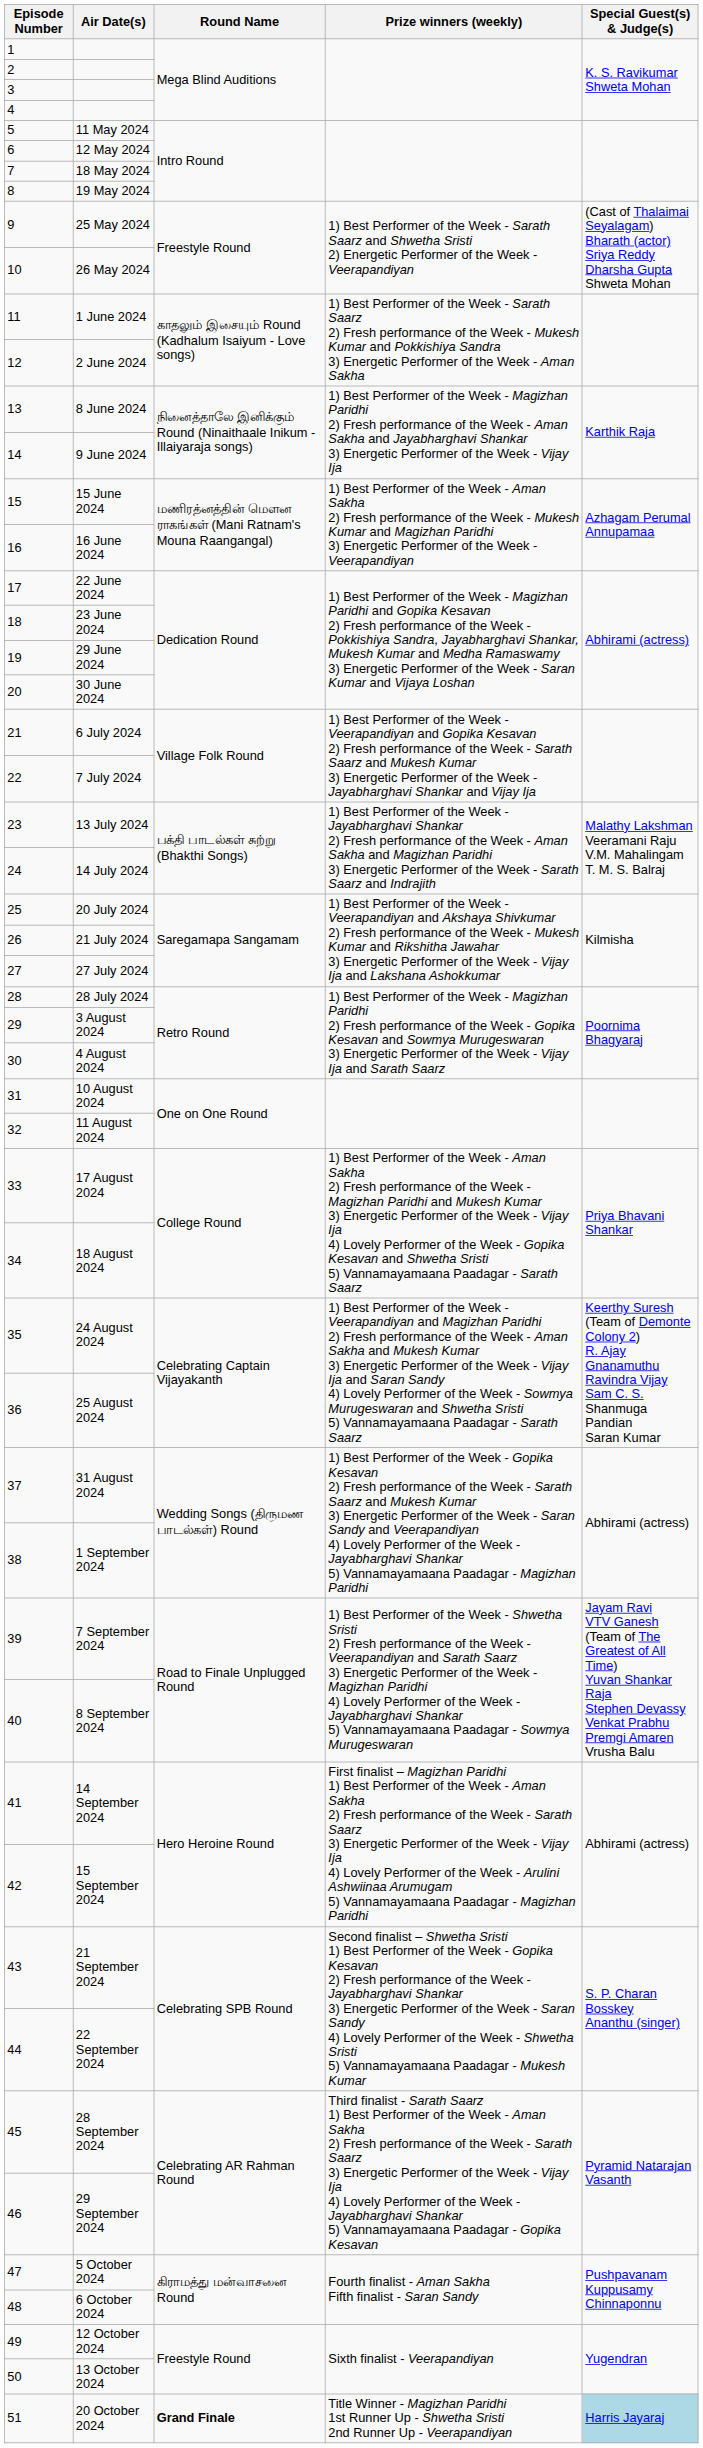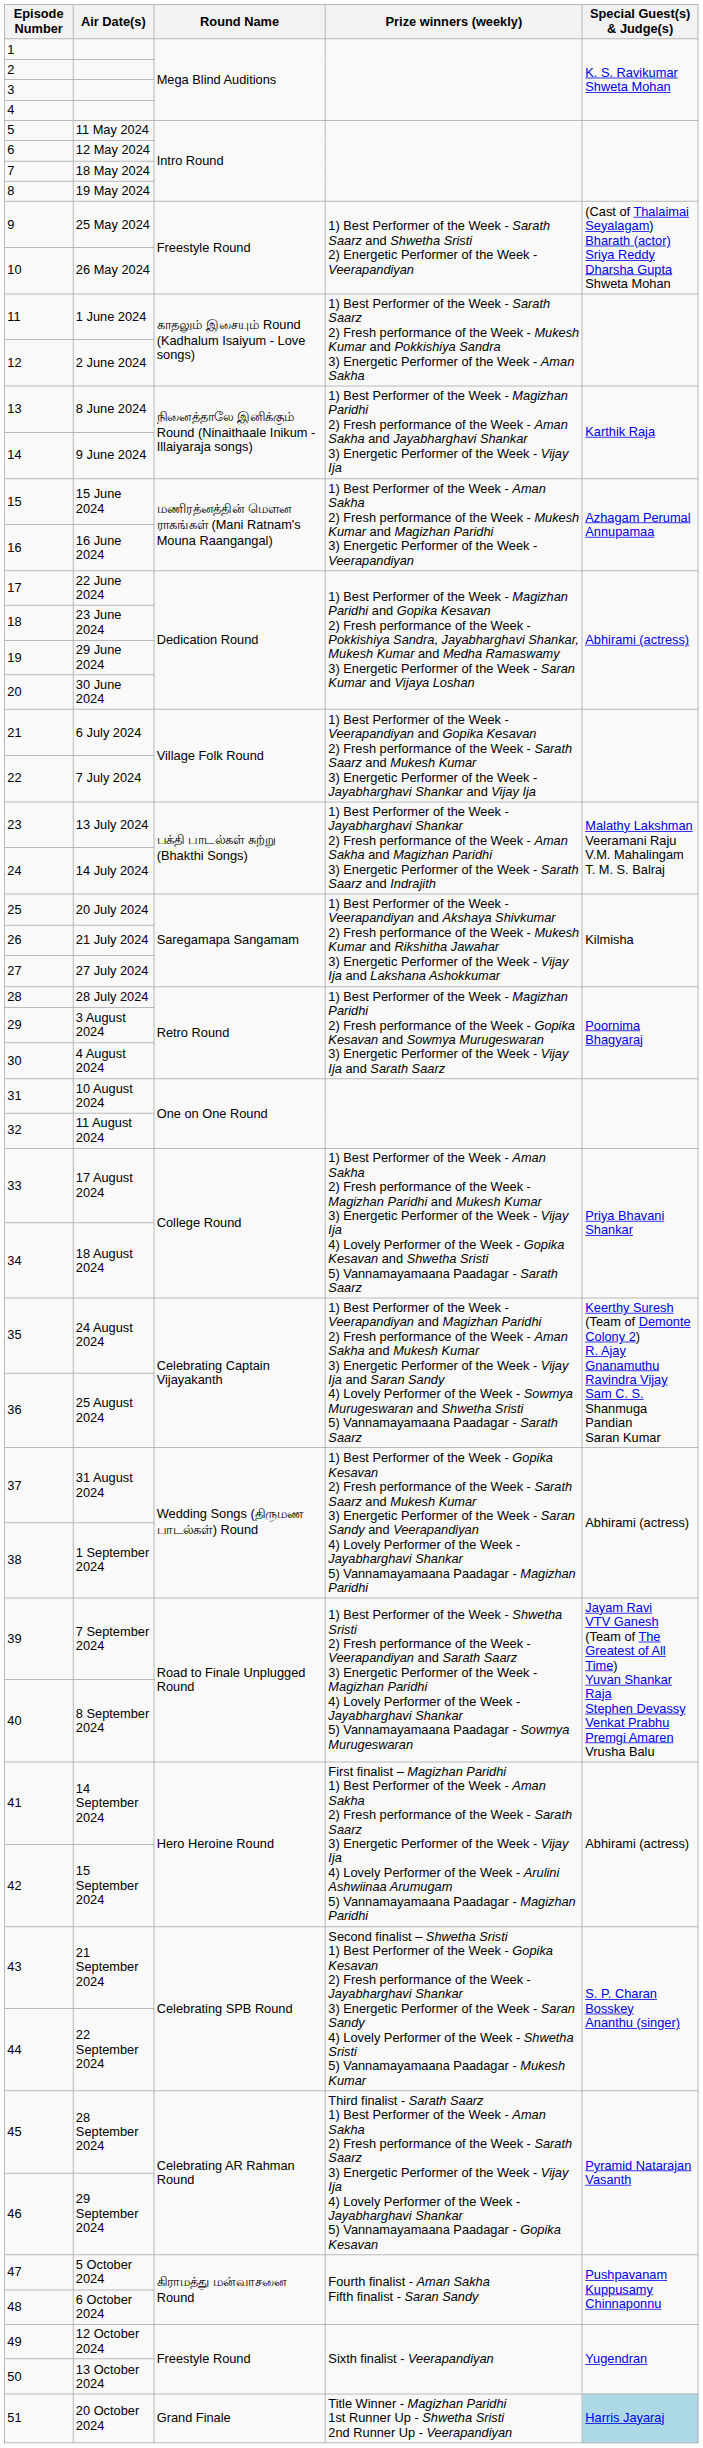(196, 2418) bold -> (194, 2418) normal
